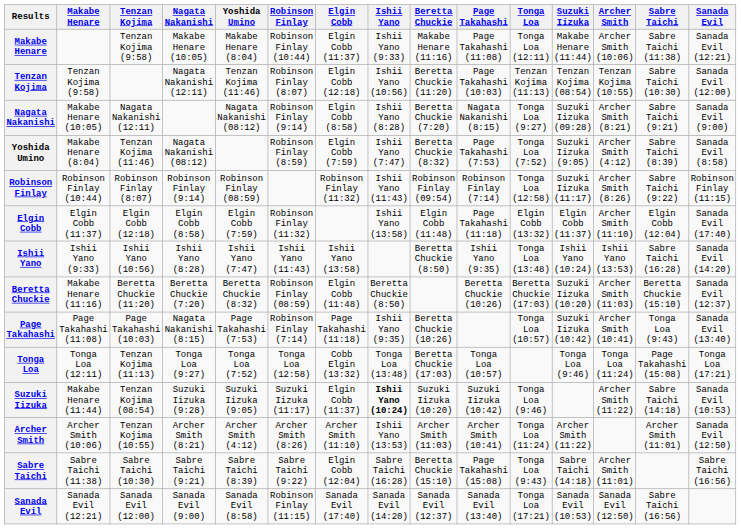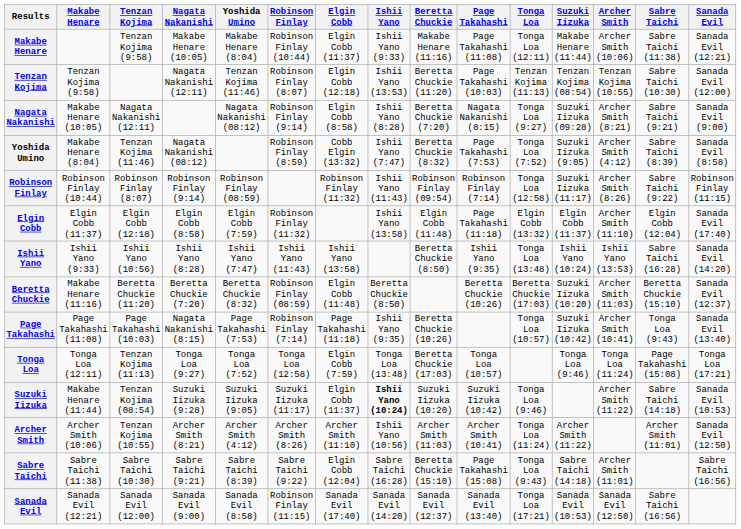(389, 82) Ishii Yano (10:56) -> (389, 82) Ishii Yano (13:53)
(342, 153) Elgin Cobb (7:59) -> (342, 153) Cobb Elgin (13:32)
(342, 365) Cobb Elgin (13:32) -> (342, 365) Elgin Cobb (7:59)
(389, 435) Ishii Yano (13:53) -> (389, 435) Ishii Yano (10:56)
